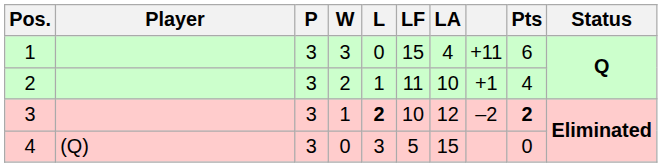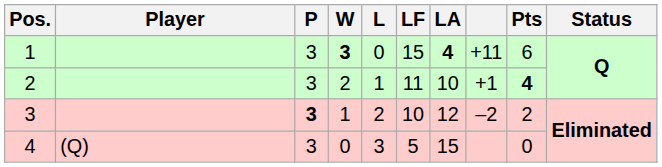(345, 51) normal -> (345, 51) bold
(448, 51) normal -> (448, 51) bold
(527, 83) normal -> (527, 83) bold
(311, 114) normal -> (311, 114) bold
(379, 114) bold -> (379, 114) normal
(527, 114) bold -> (527, 114) normal
